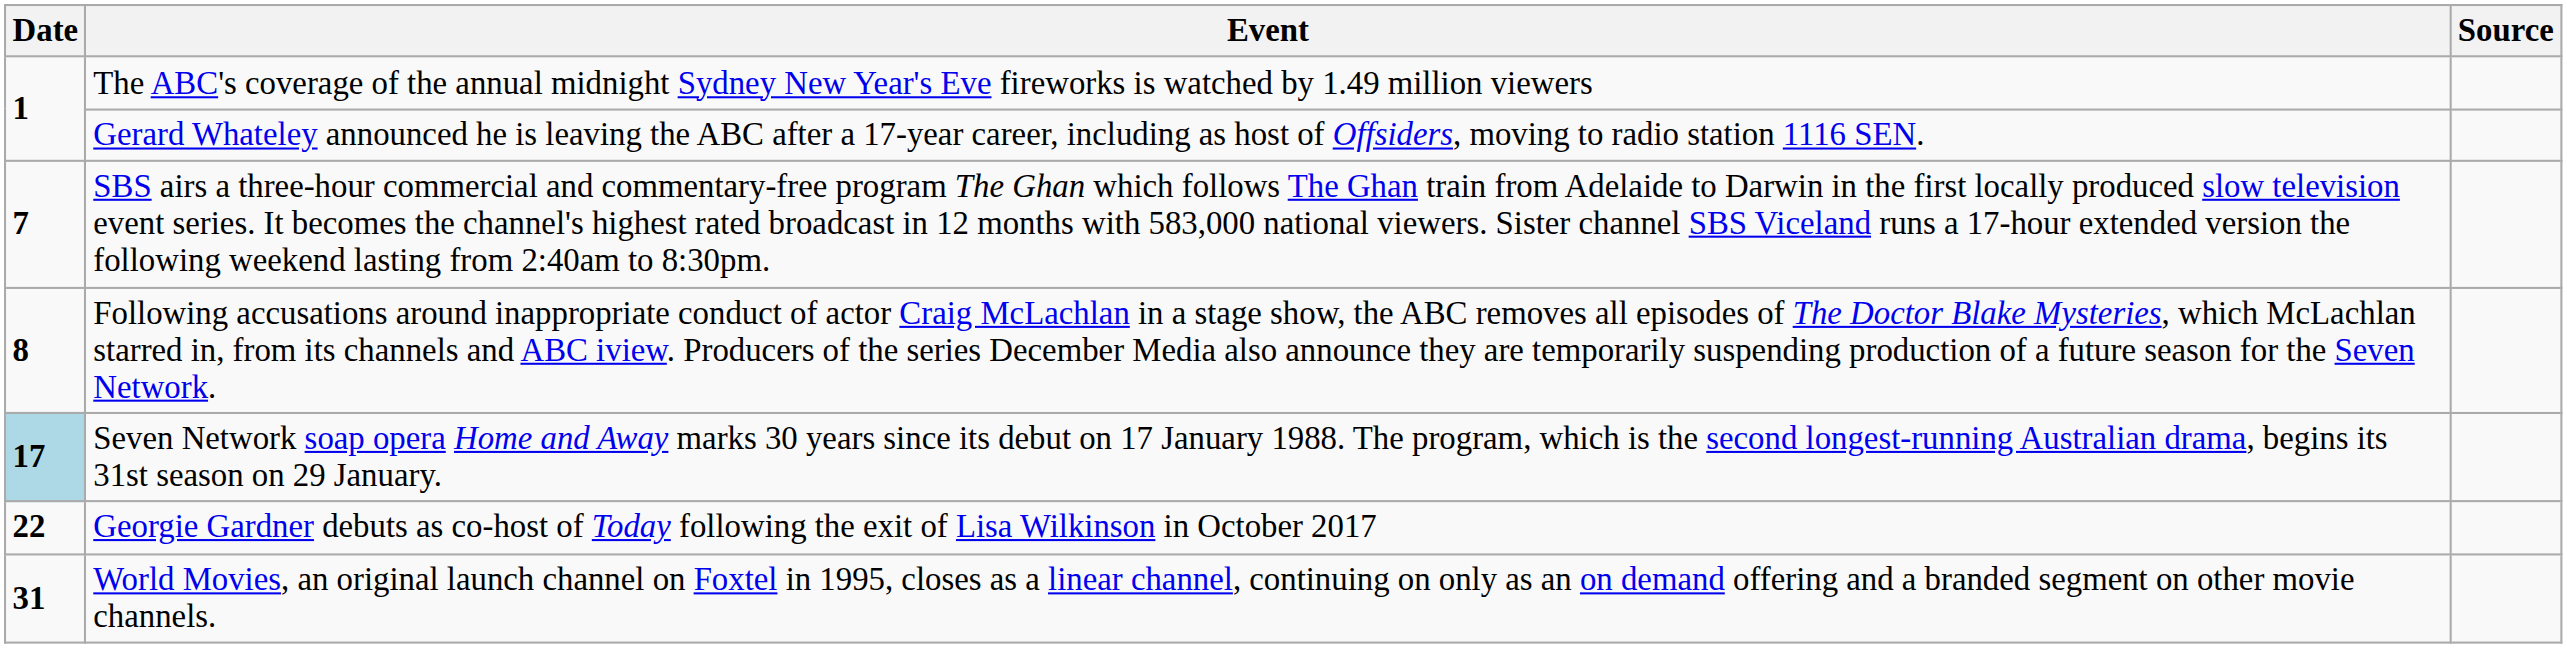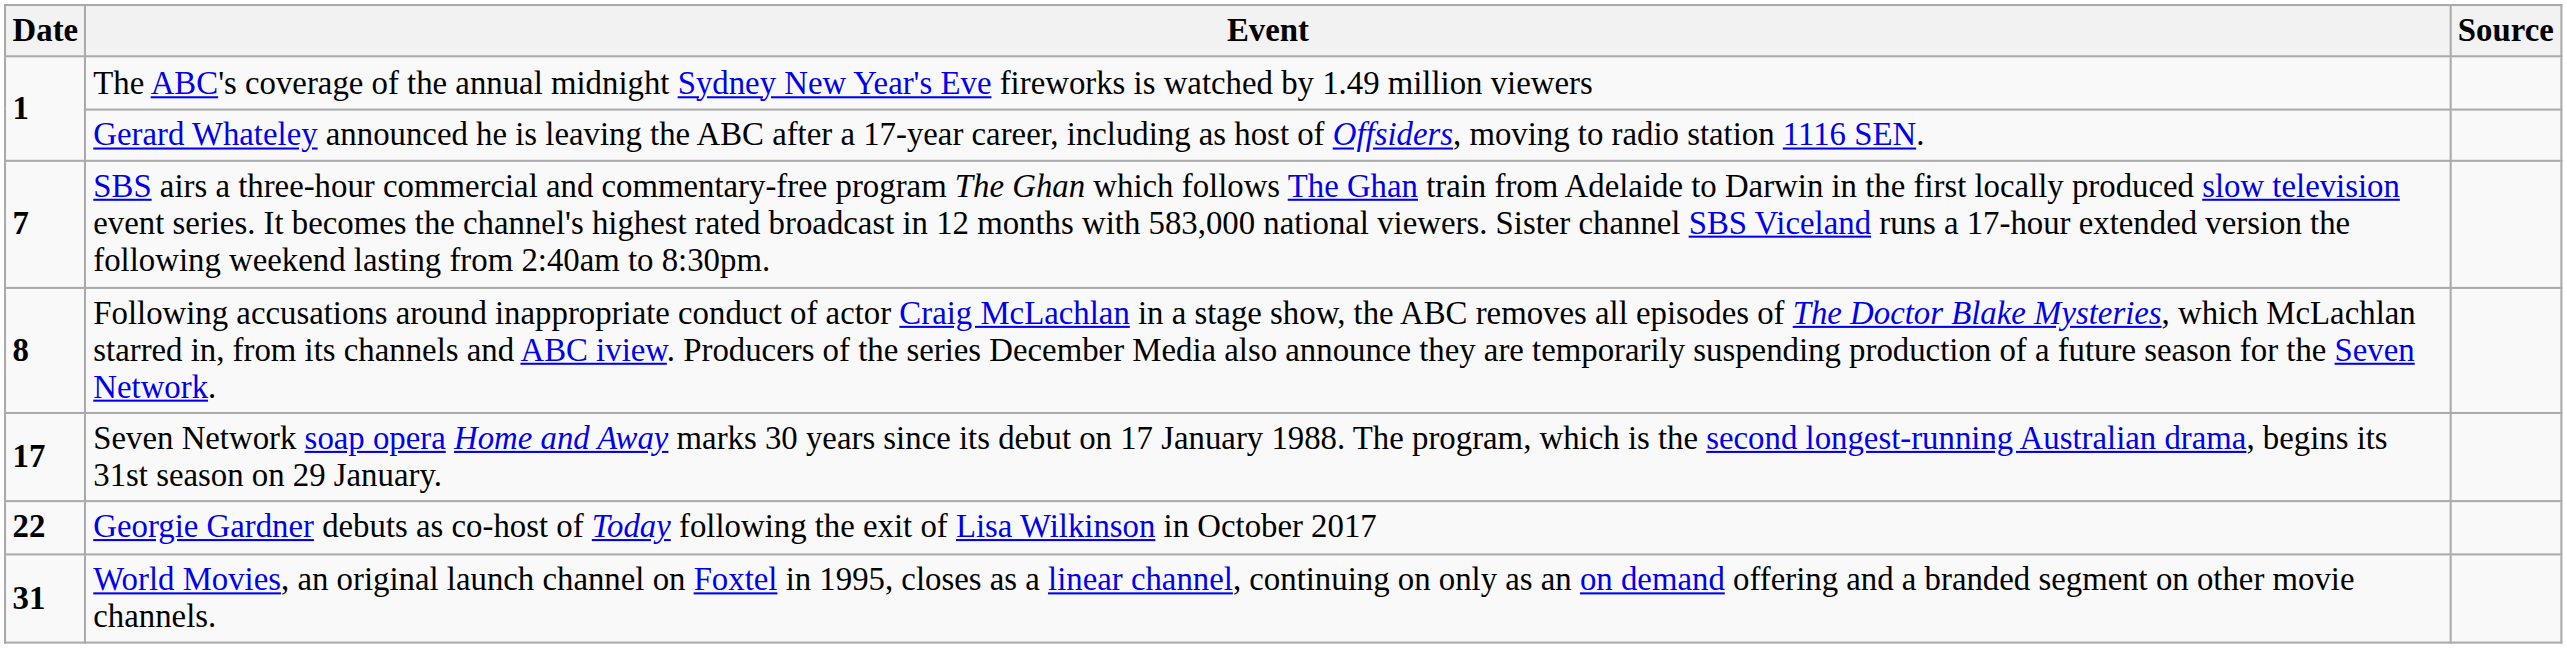(29, 456) lightblue background -> (29, 456) no background
